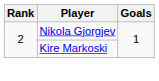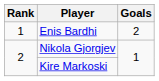+ row: (68, 31)
